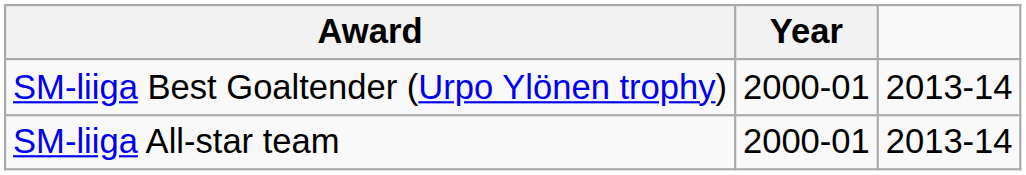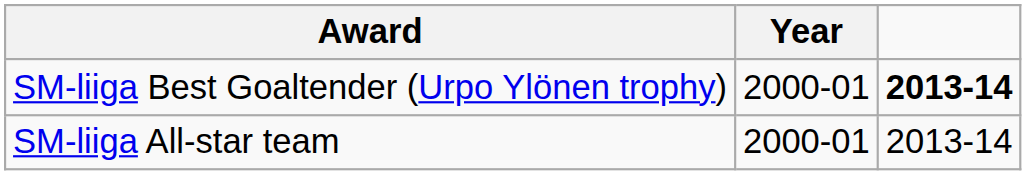(949, 86) normal -> (949, 86) bold
